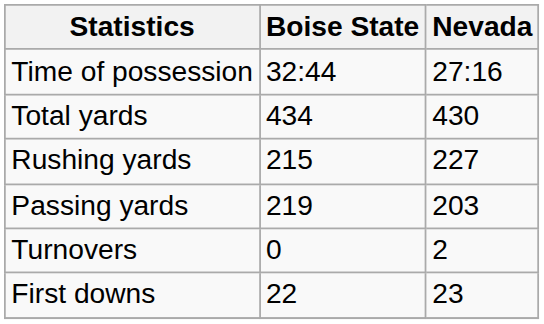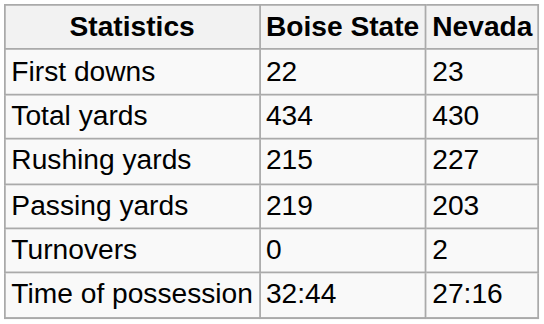rows swapped: (83, 294) <-> (132, 71)
